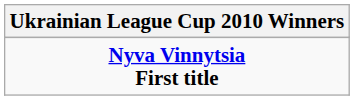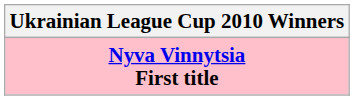(177, 66) no background -> (177, 66) pink background
